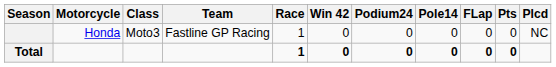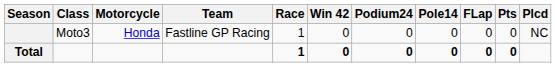columns swapped: (143, 14) <-> (88, 14)
